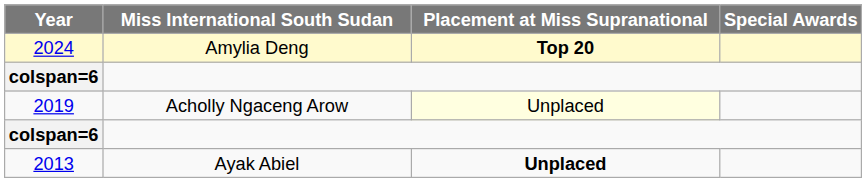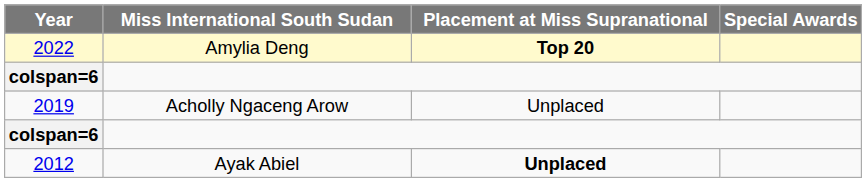(54, 48) 2024 -> (54, 48) 2022
(565, 106) lightyellow background -> (565, 106) no background
(54, 164) 2013 -> (54, 164) 2012
